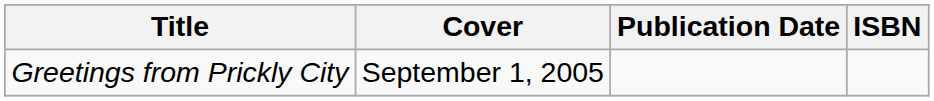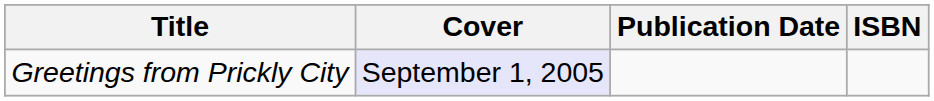(483, 72) no background -> (483, 72) lavender background
